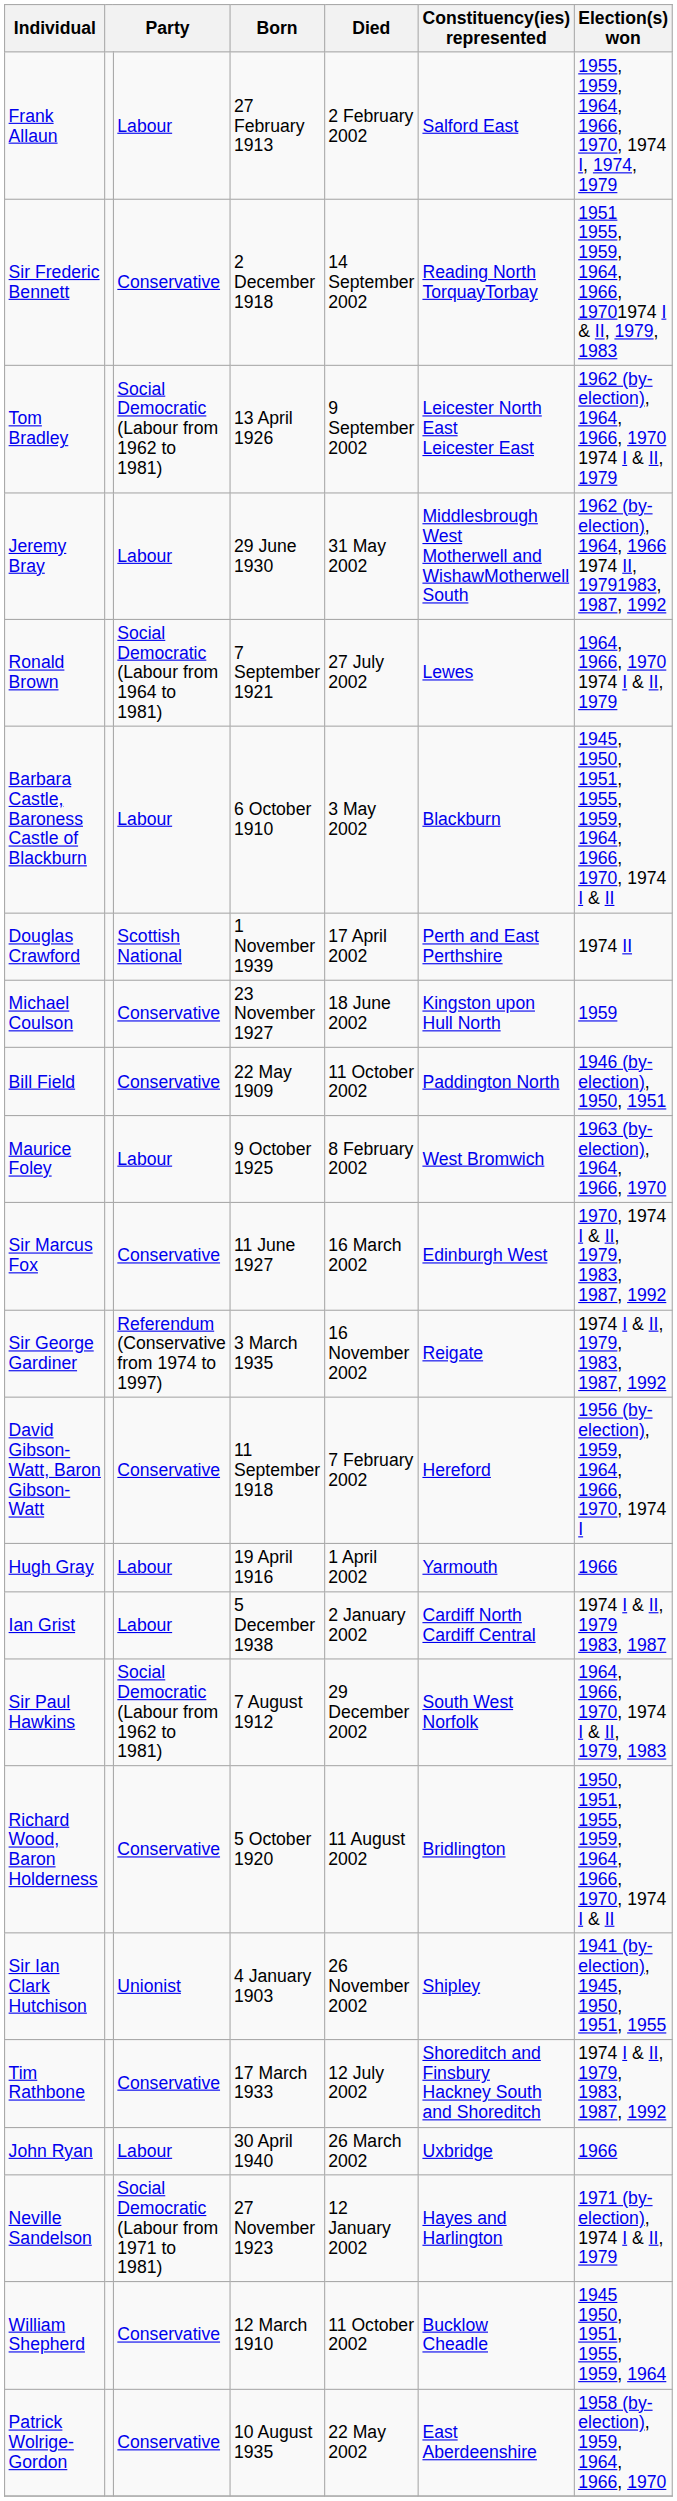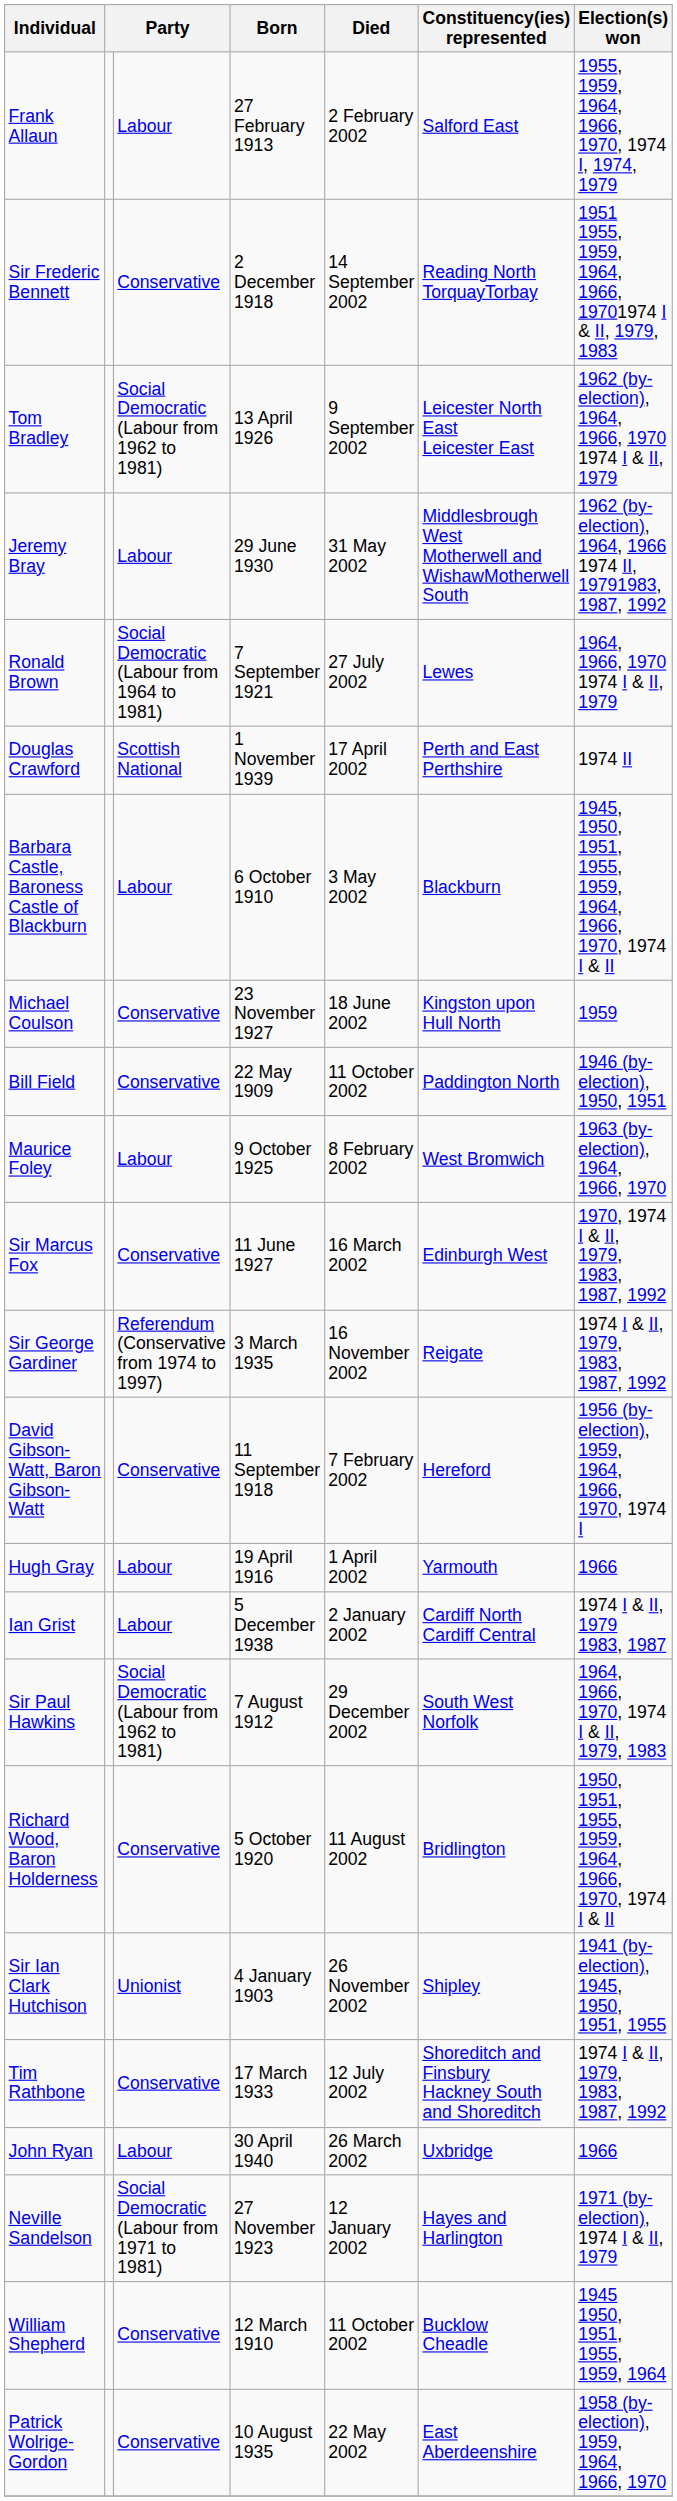rows swapped: (48, 819) <-> (44, 946)
